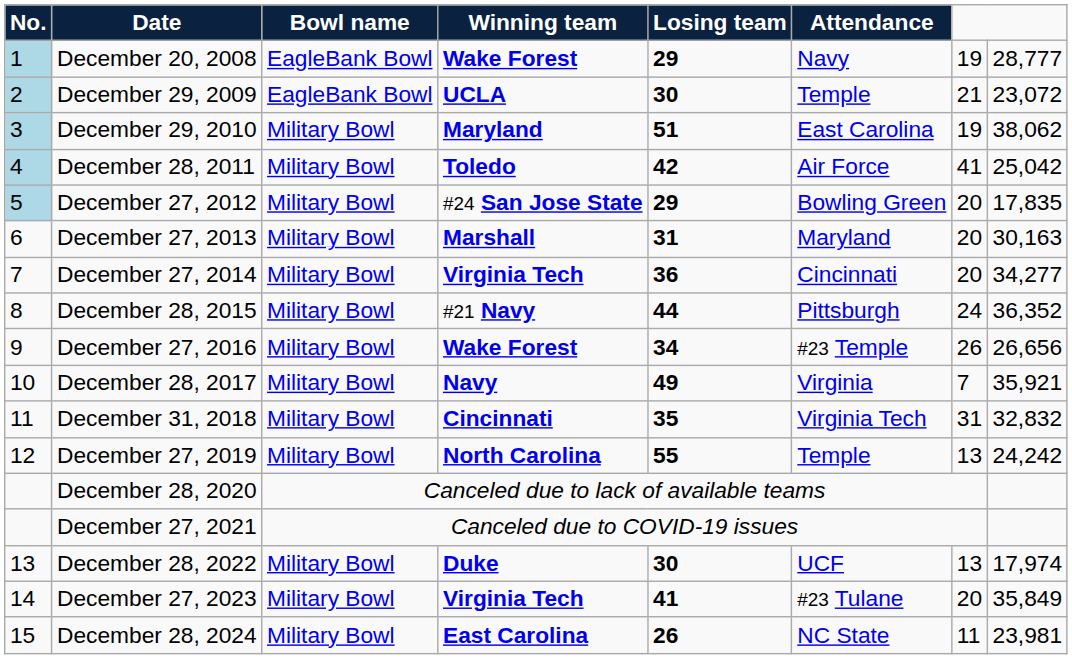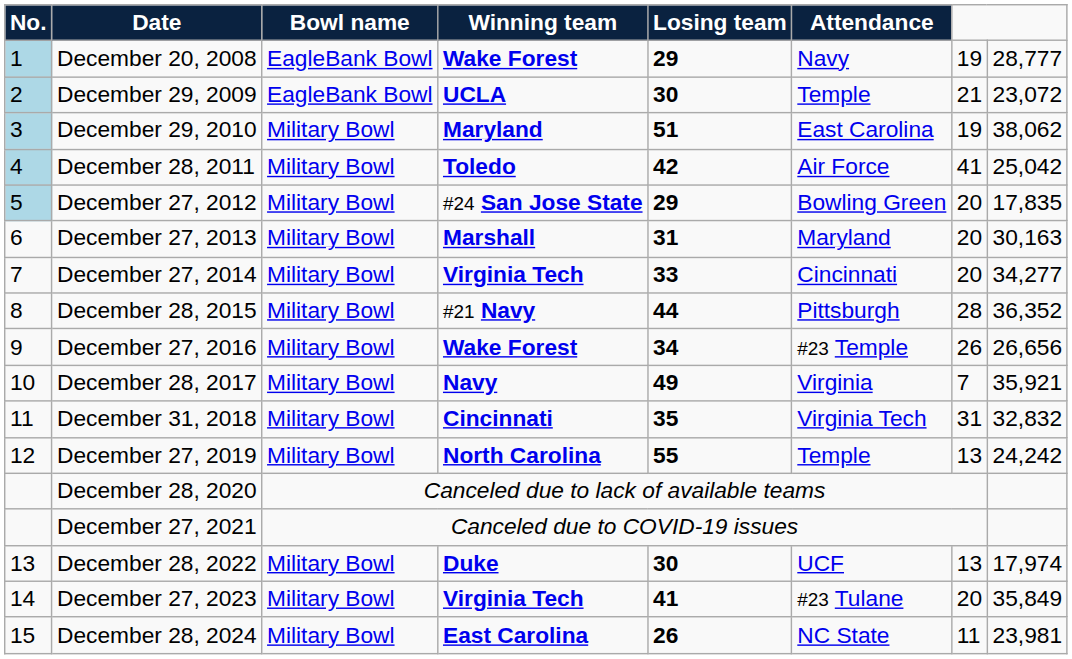(666, 274) 36 -> (666, 274) 33
(969, 310) 24 -> (969, 310) 28
